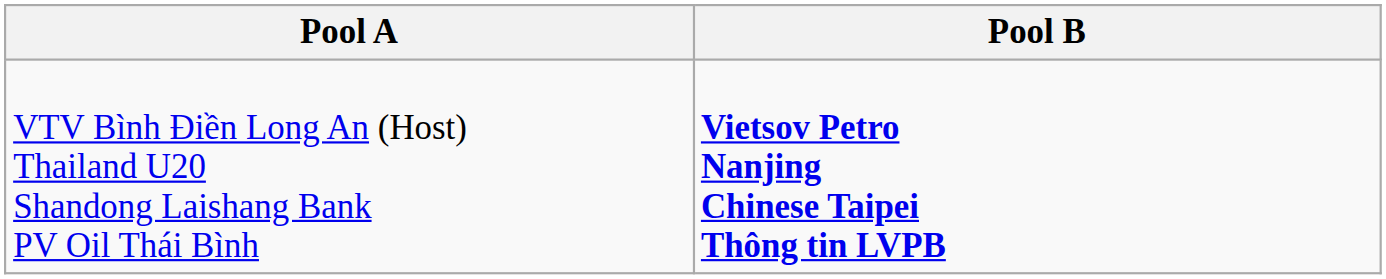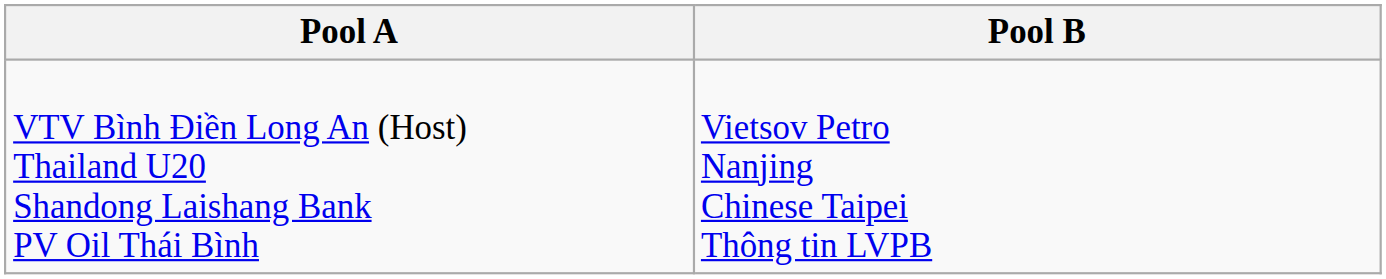(823, 185) bold -> (817, 185) normal
